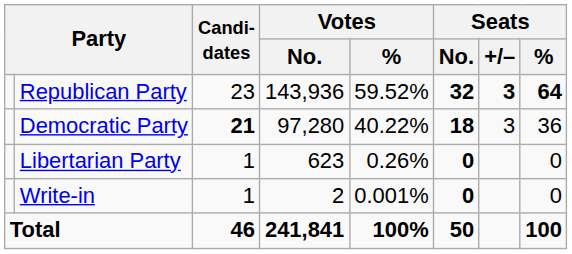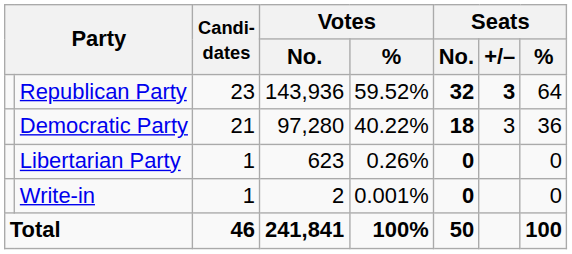(550, 91) bold -> (550, 91) normal
(243, 126) bold -> (243, 126) normal
